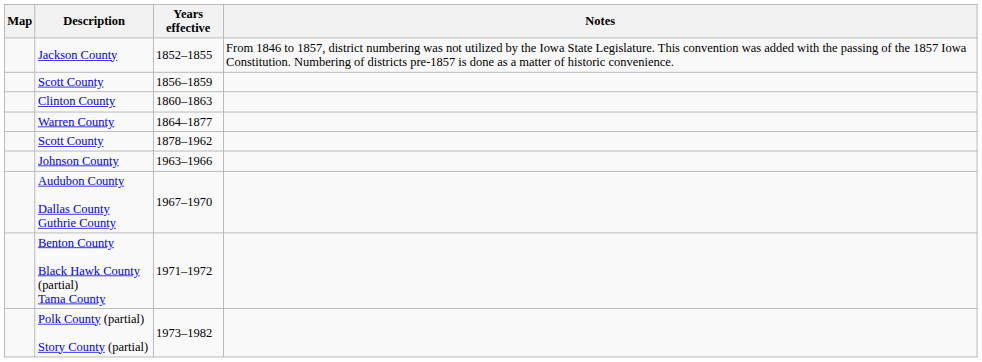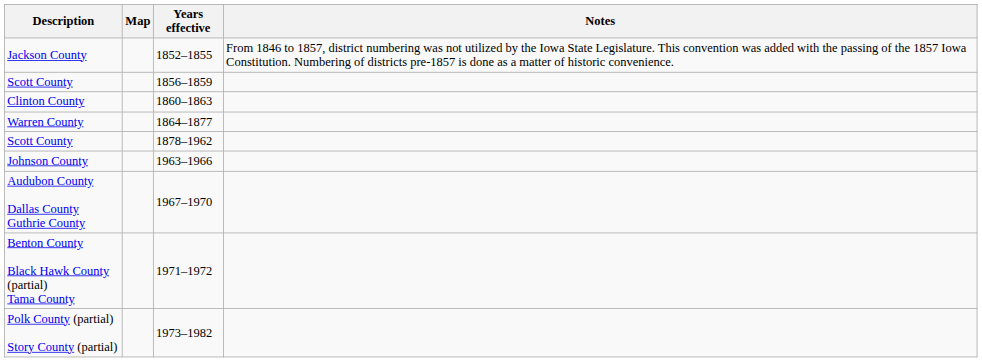columns swapped: (20, 21) <-> (94, 21)
